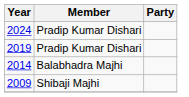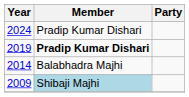(89, 48) normal -> (93, 48) bold
(68, 83) no background -> (68, 83) lightblue background
